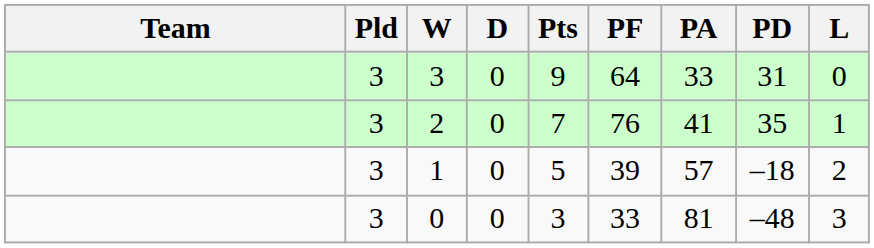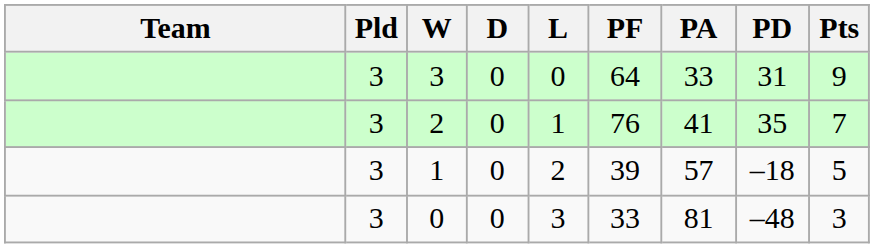columns swapped: (839, 28) <-> (558, 28)
